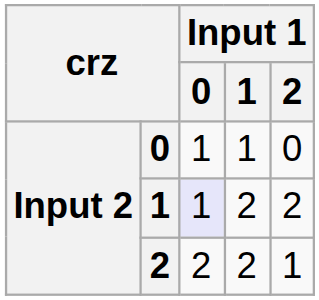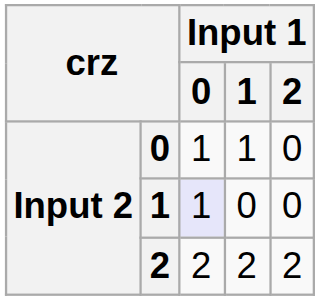(247, 206) 2 -> (247, 206) 0
(292, 206) 2 -> (292, 206) 0
(292, 264) 1 -> (292, 264) 2
